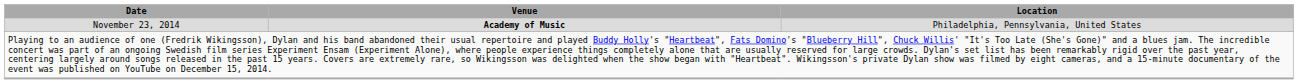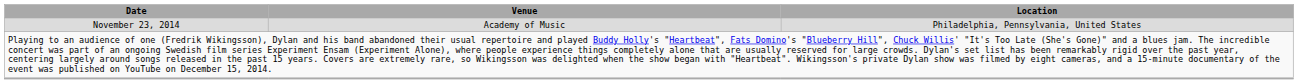(525, 25) bold -> (525, 25) normal
